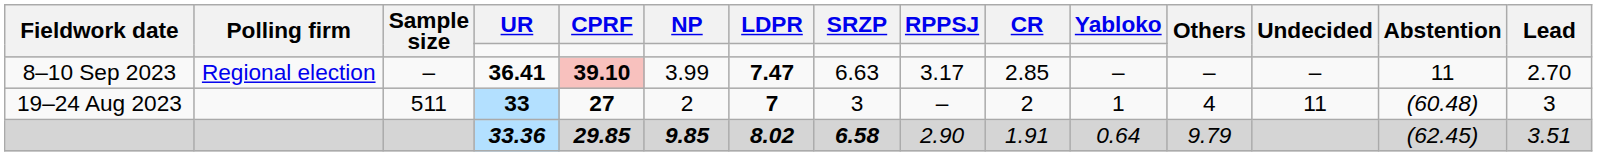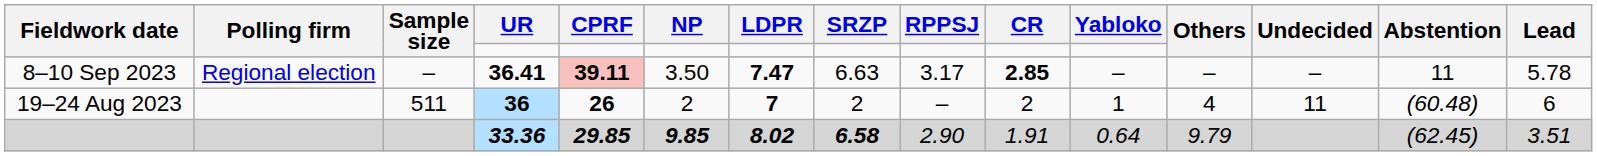(602, 72) 39.10 -> (602, 72) 39.11
(687, 72) 3.99 -> (687, 72) 3.50
(1027, 72) normal -> (1027, 72) bold
(1549, 72) 2.70 -> (1549, 72) 5.78
(517, 104) 33 -> (517, 104) 36
(602, 104) 27 -> (602, 104) 26
(857, 104) 3 -> (857, 104) 2
(1549, 104) 3 -> (1549, 104) 6
